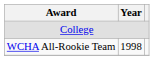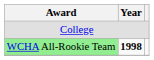(61, 47) no background -> (61, 47) lightgreen background
(131, 47) normal -> (131, 47) bold
